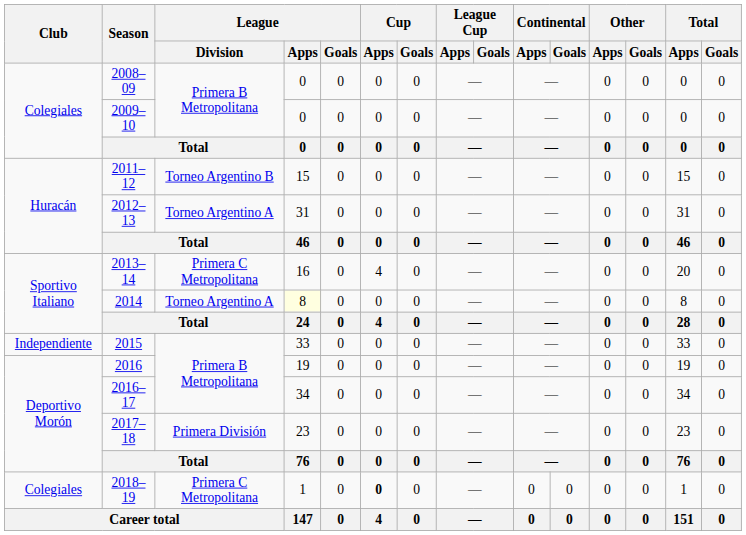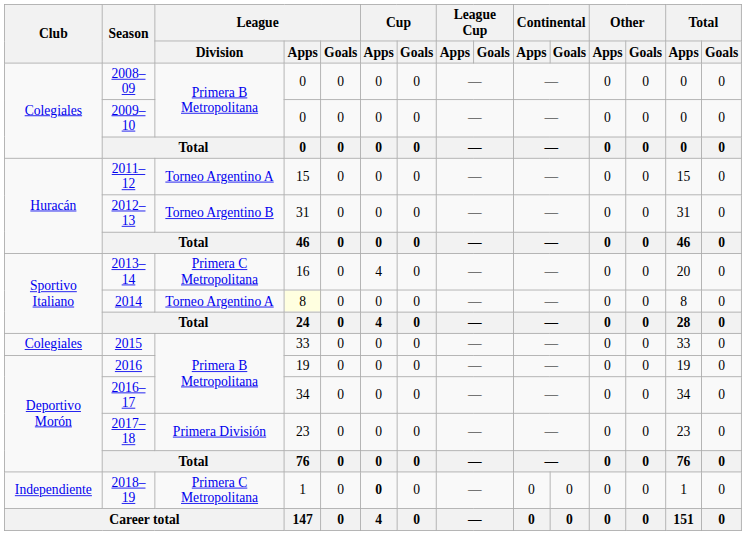(220, 176) Torneo Argentino B -> (220, 176) Torneo Argentino A
(220, 213) Torneo Argentino A -> (220, 213) Torneo Argentino B
(53, 344) Independiente -> (53, 344) Colegiales
(53, 490) Colegiales -> (53, 490) Independiente
